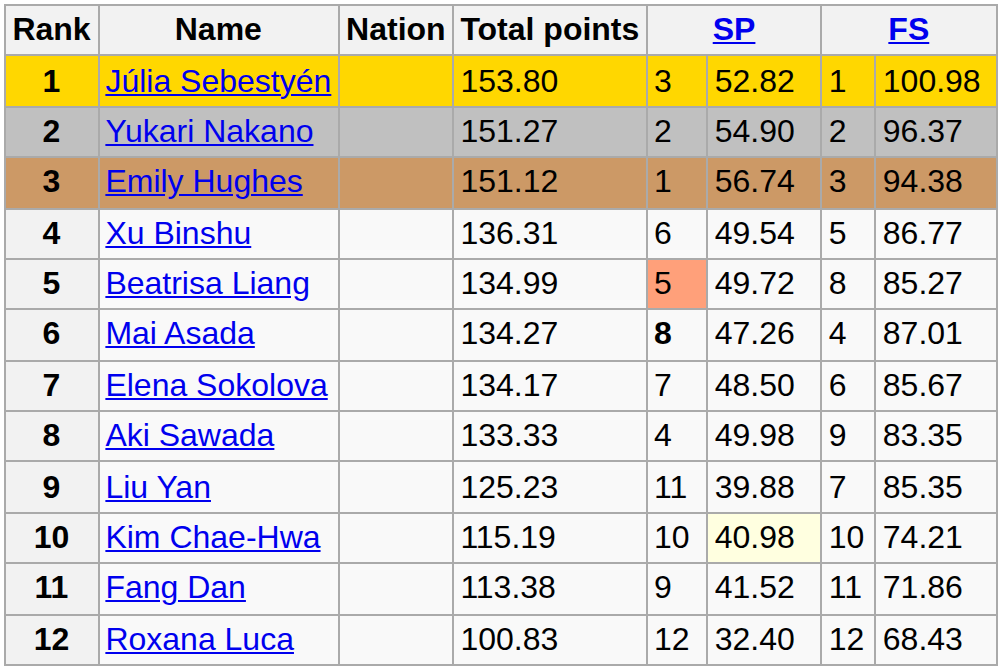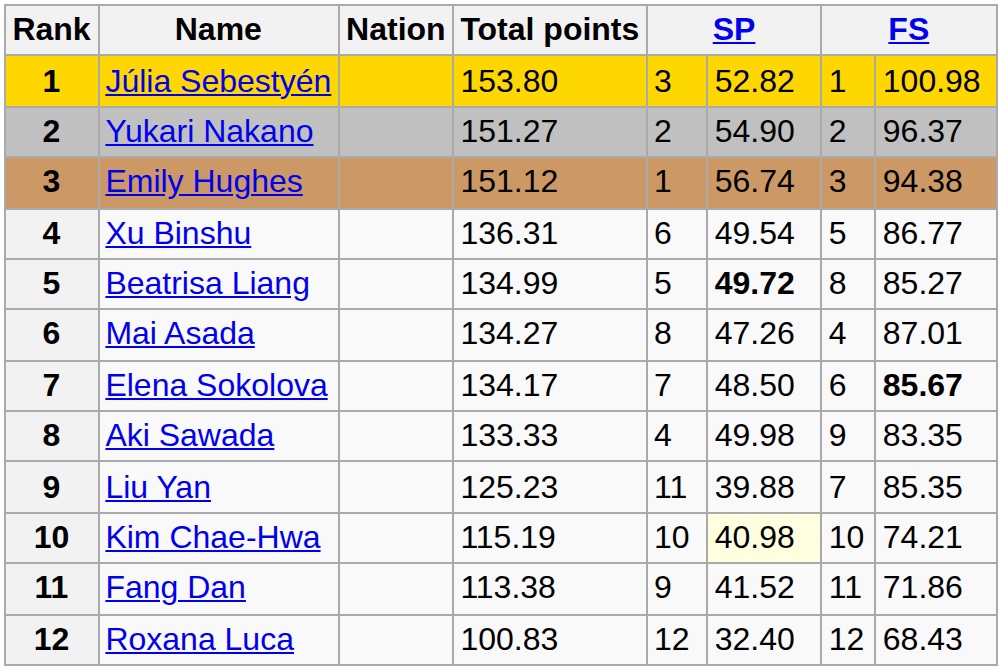(663, 283) lightsalmon background -> (663, 283) no background
(755, 283) normal -> (755, 283) bold
(663, 334) bold -> (663, 334) normal
(923, 385) normal -> (923, 385) bold
